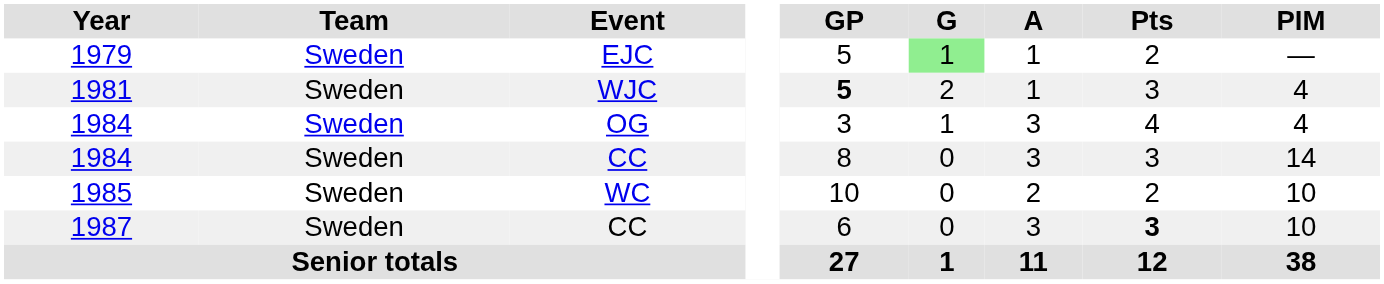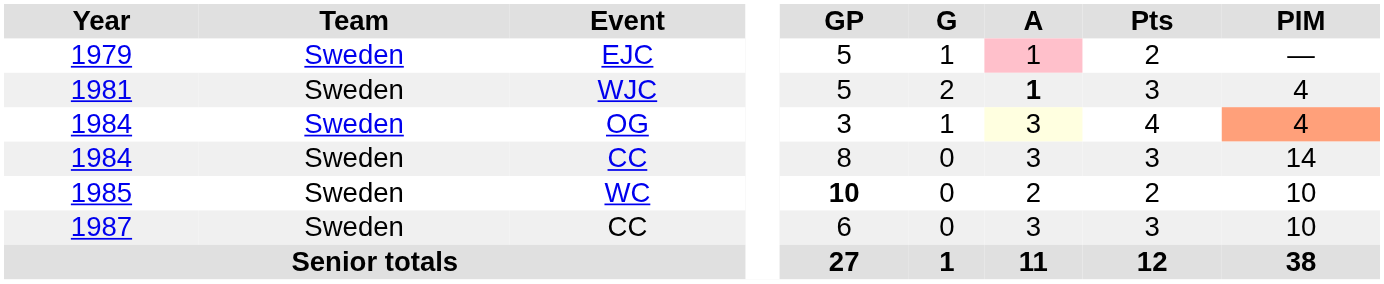(947, 55) lightgreen background -> (947, 55) no background
(1033, 55) no background -> (1033, 55) pink background
(844, 89) bold -> (844, 89) normal
(1033, 89) normal -> (1033, 89) bold
(1033, 124) no background -> (1033, 124) lightyellow background
(1301, 124) no background -> (1301, 124) lightsalmon background
(844, 192) normal -> (844, 192) bold
(1152, 227) bold -> (1152, 227) normal
